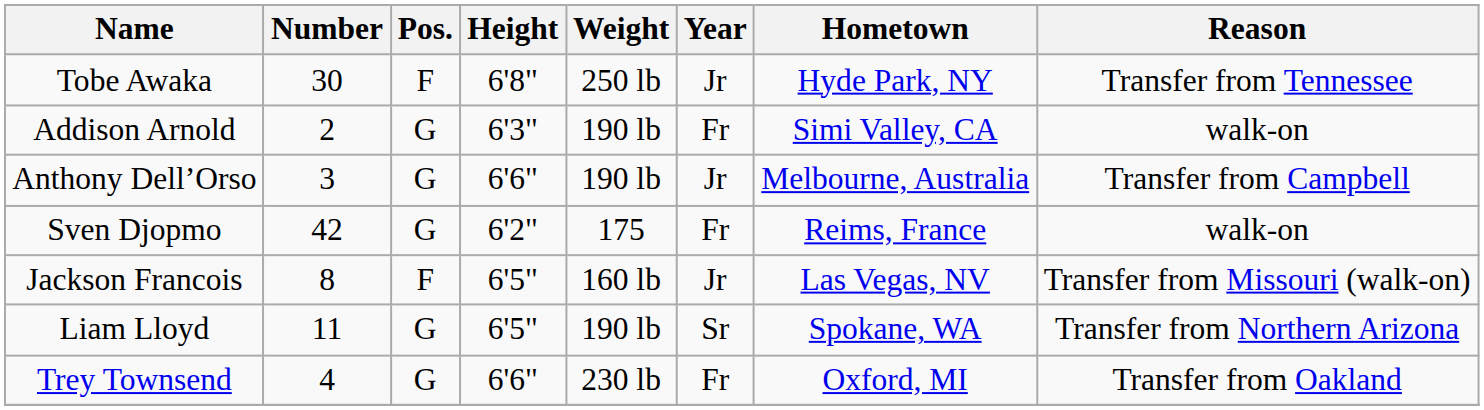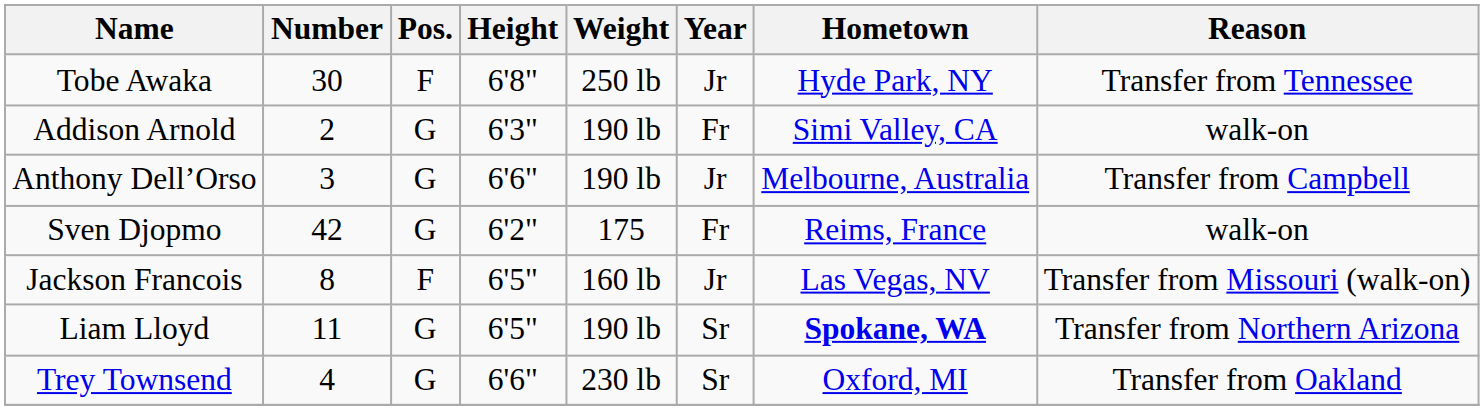(895, 329) normal -> (895, 329) bold
(715, 379) Fr -> (715, 379) Sr
